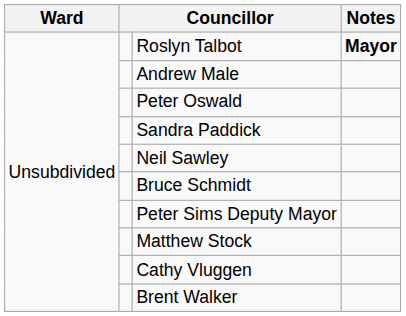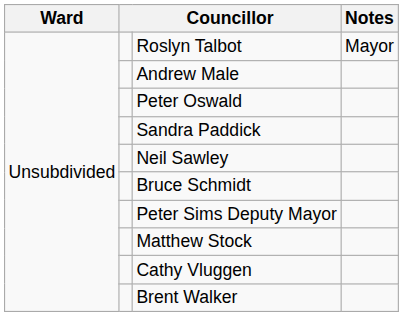(371, 46) bold -> (369, 46) normal
